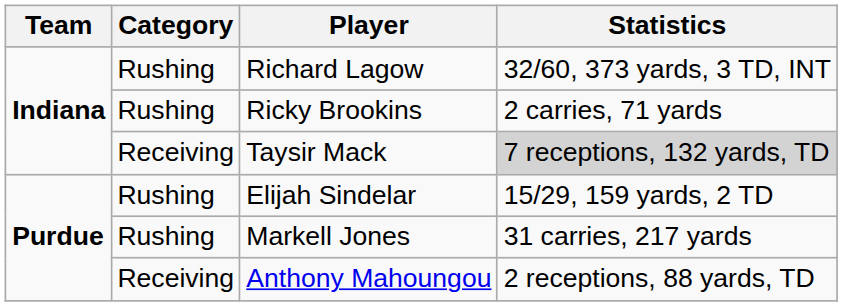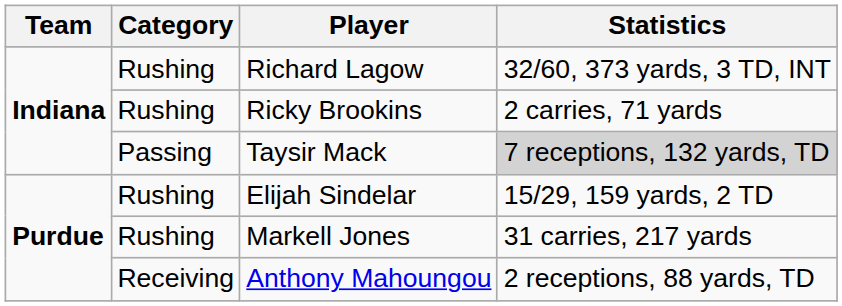(176, 152) Receiving -> (165, 152) Passing
